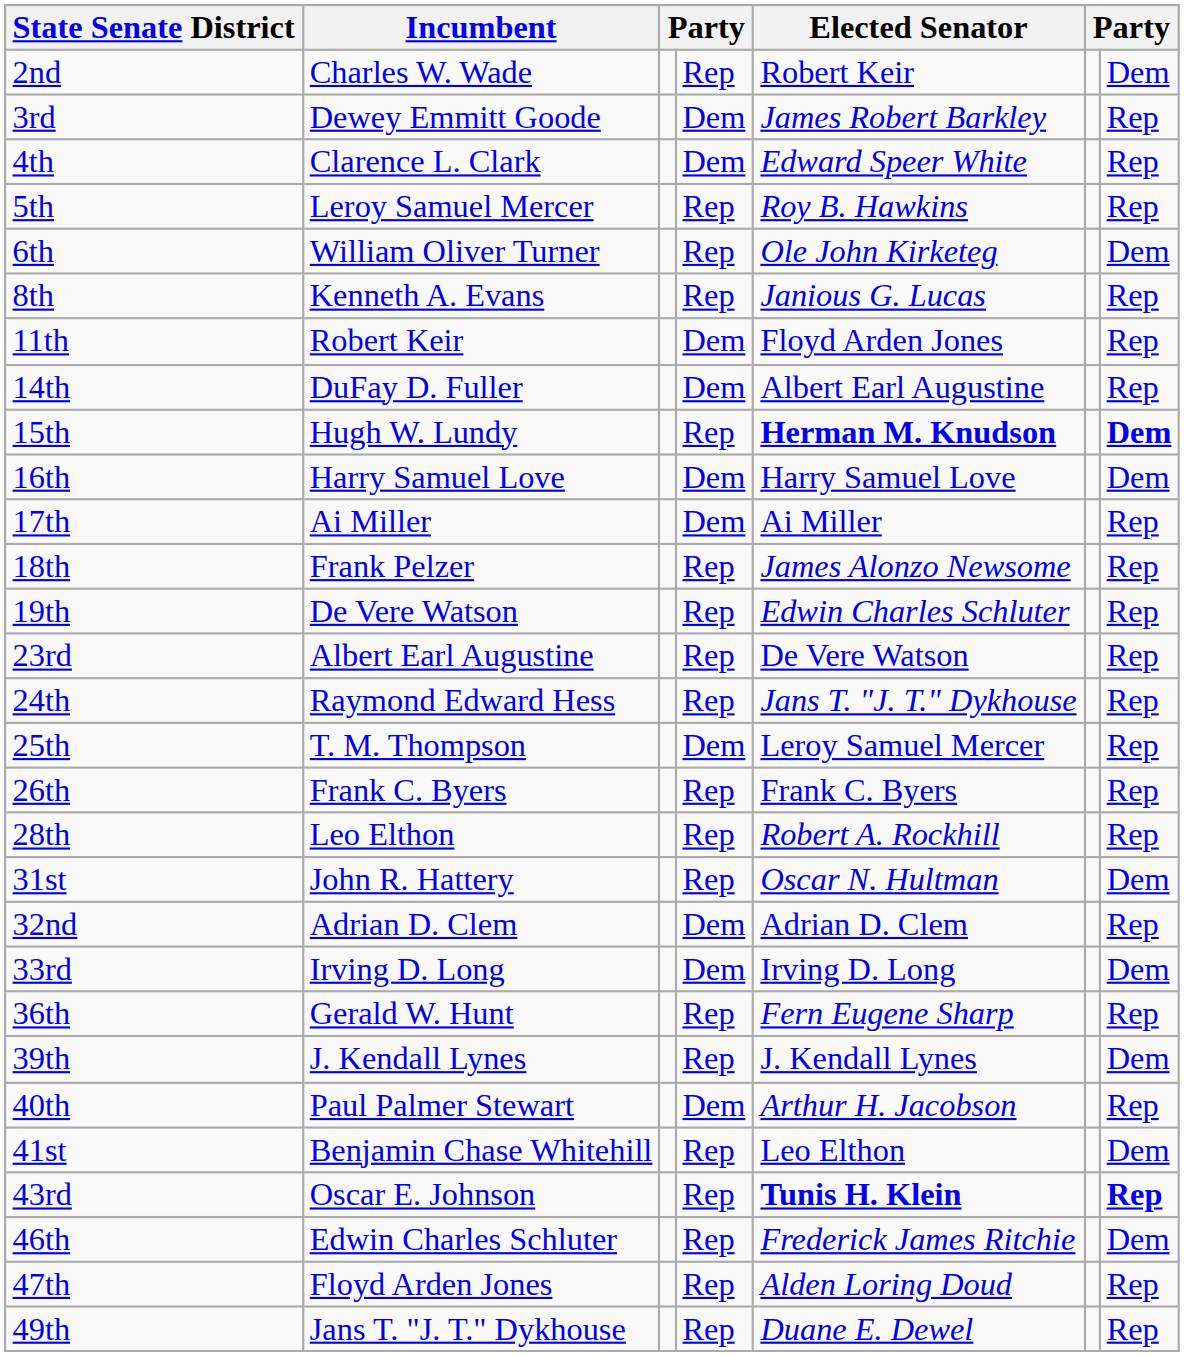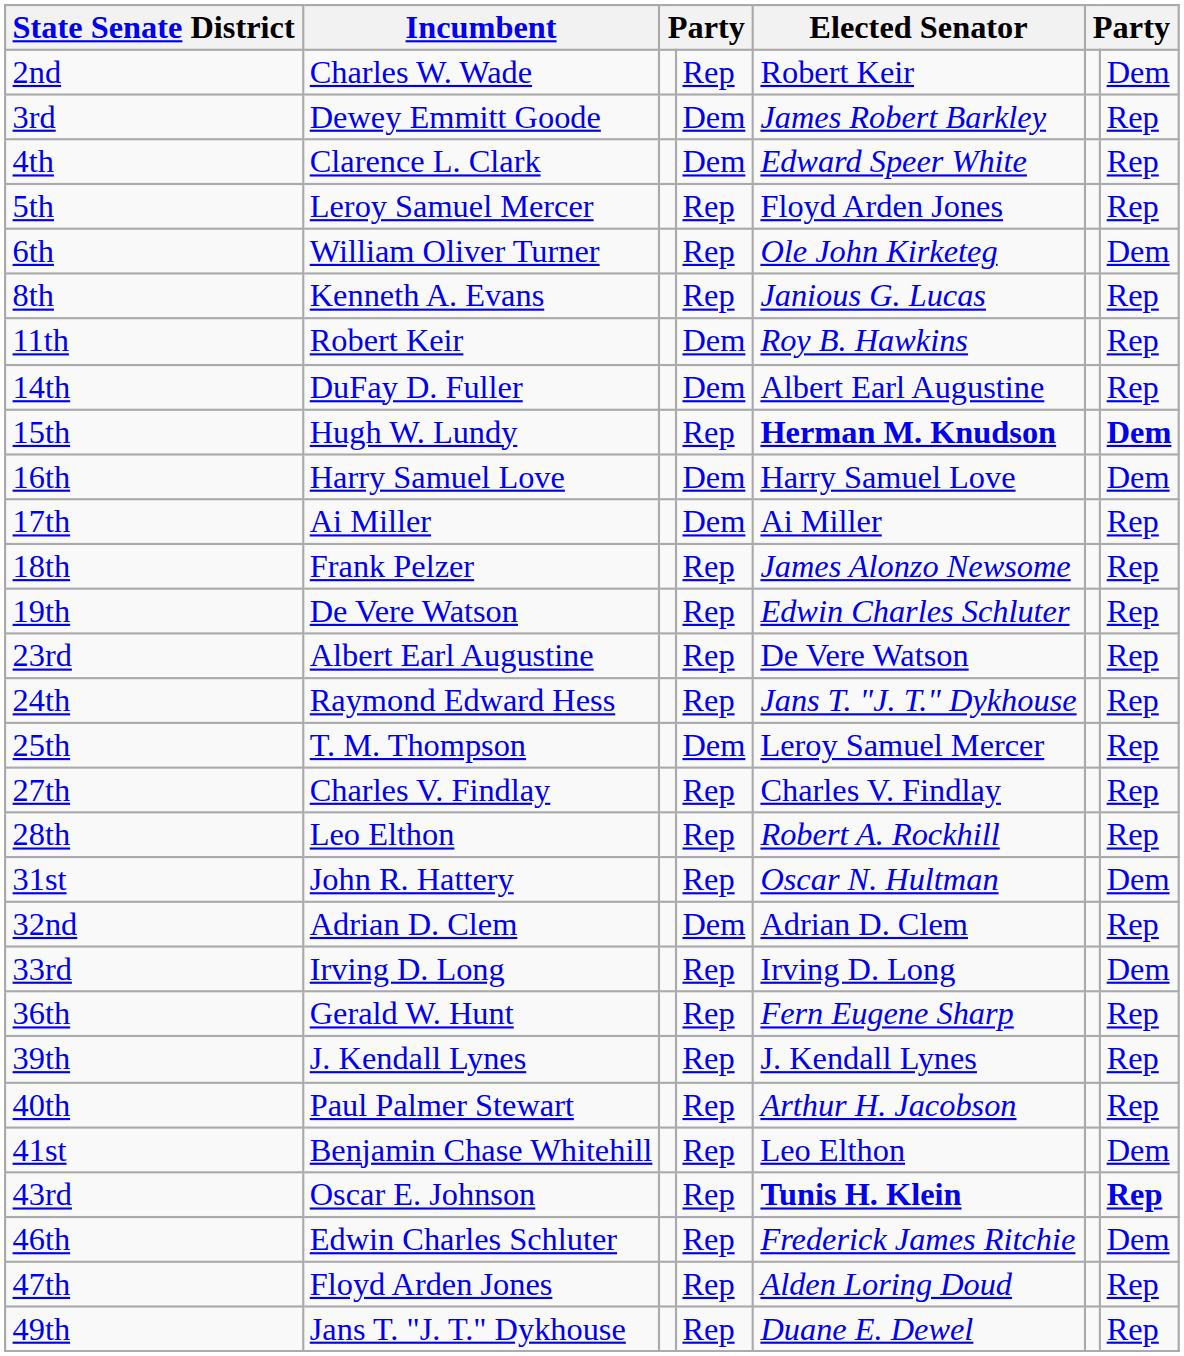(864, 206) Roy B. Hawkins -> (882, 206) Floyd Arden Jones
(882, 341) Floyd Arden Jones -> (864, 341) Roy B. Hawkins
- row: (41, 789)
+ row: (41, 789)
(714, 969) Dem -> (709, 969) Rep
(1138, 1058) Dem -> (1133, 1058) Rep
(714, 1103) Dem -> (709, 1103) Rep
